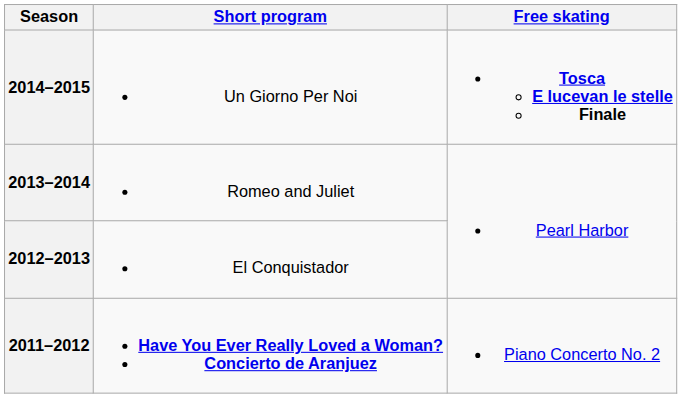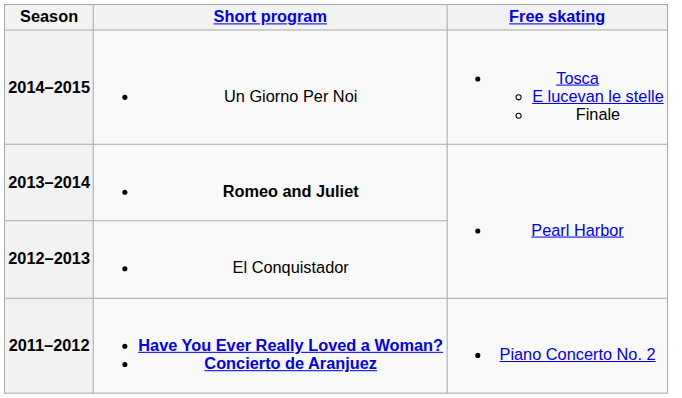(562, 96) bold -> (557, 96) normal
(270, 192) normal -> (270, 192) bold
